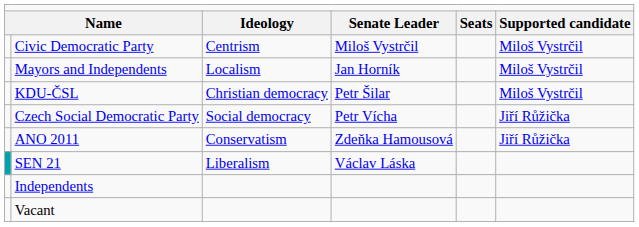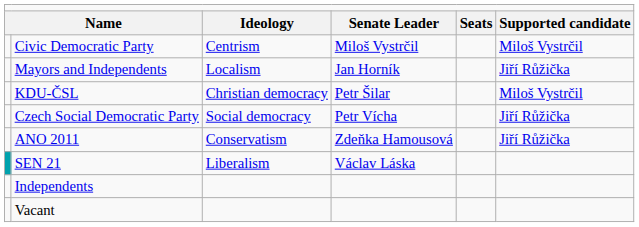(541, 69) Miloš Vystrčil -> (535, 69) Jiří Růžička
